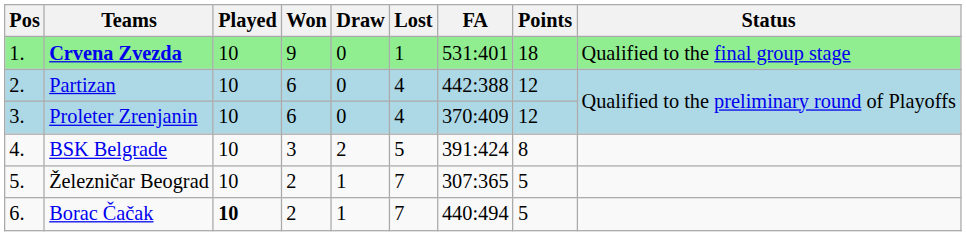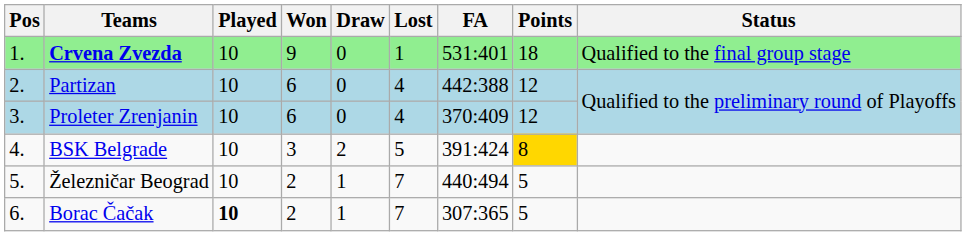(523, 149) no background -> (523, 149) gold background
(475, 181) 307:365 -> (475, 181) 440:494
(475, 213) 440:494 -> (475, 213) 307:365
